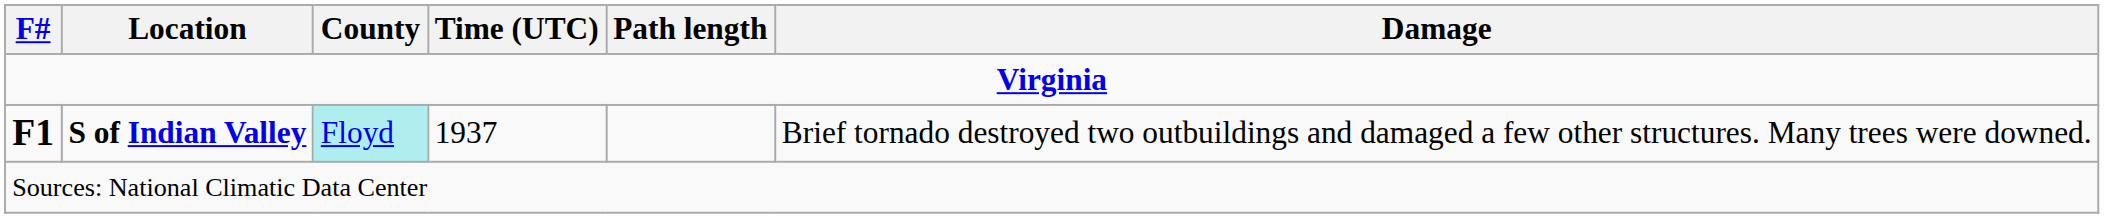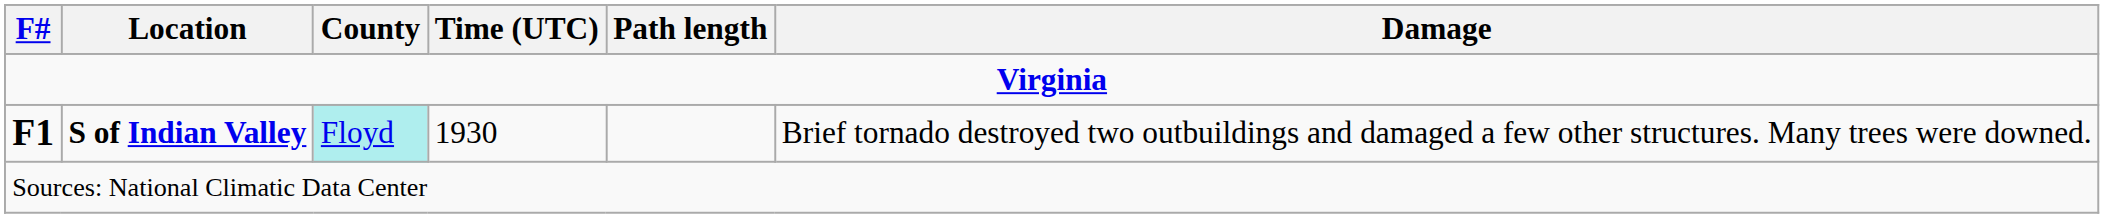(466, 132) 1937 -> (466, 132) 1930
